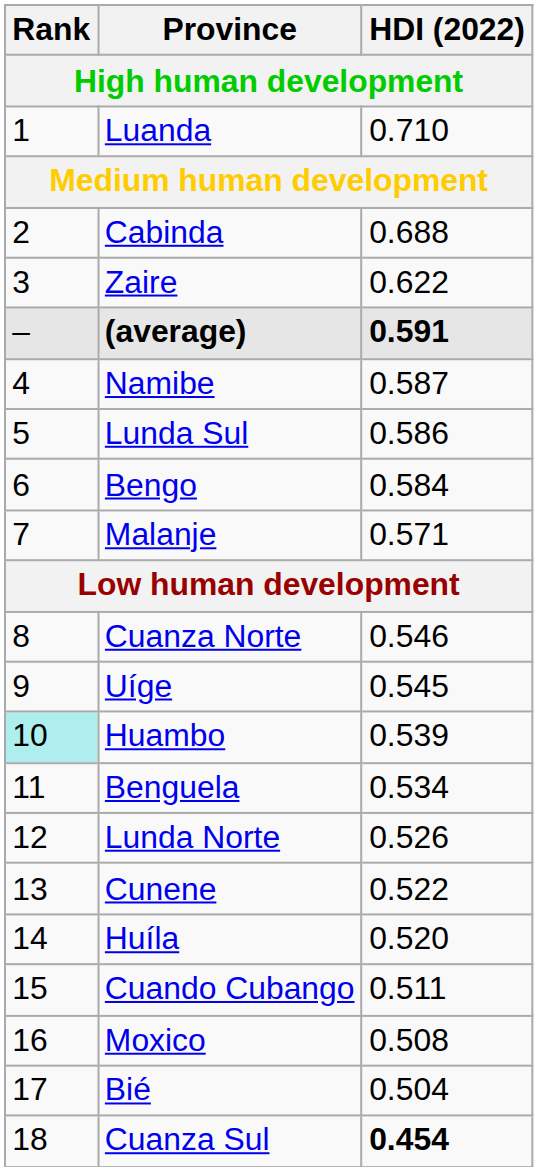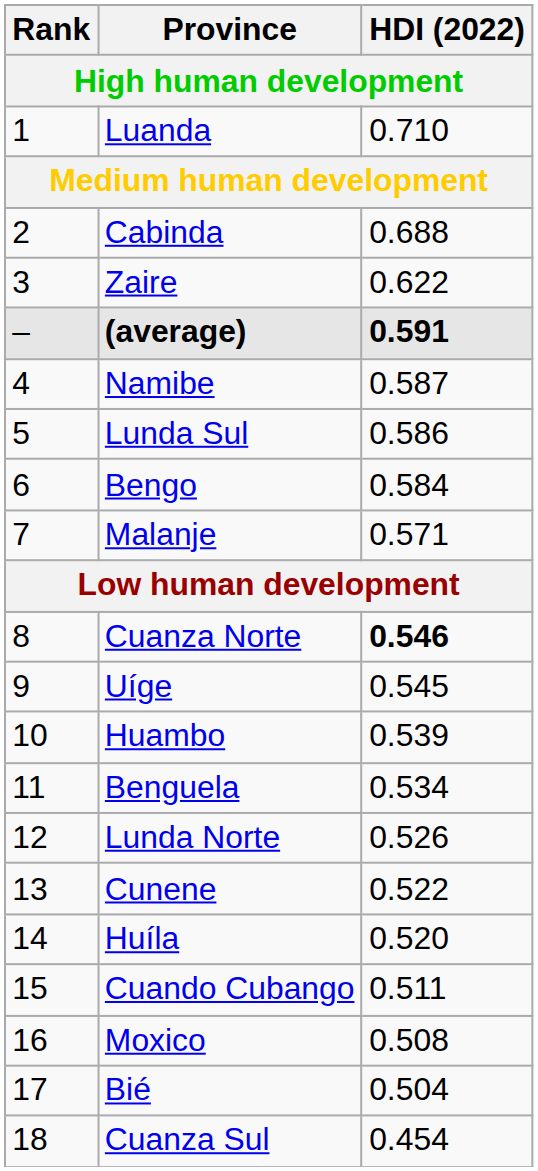(409, 635) normal -> (409, 635) bold
(30, 736) paleturquoise background -> (30, 736) no background
(409, 1140) bold -> (409, 1140) normal
